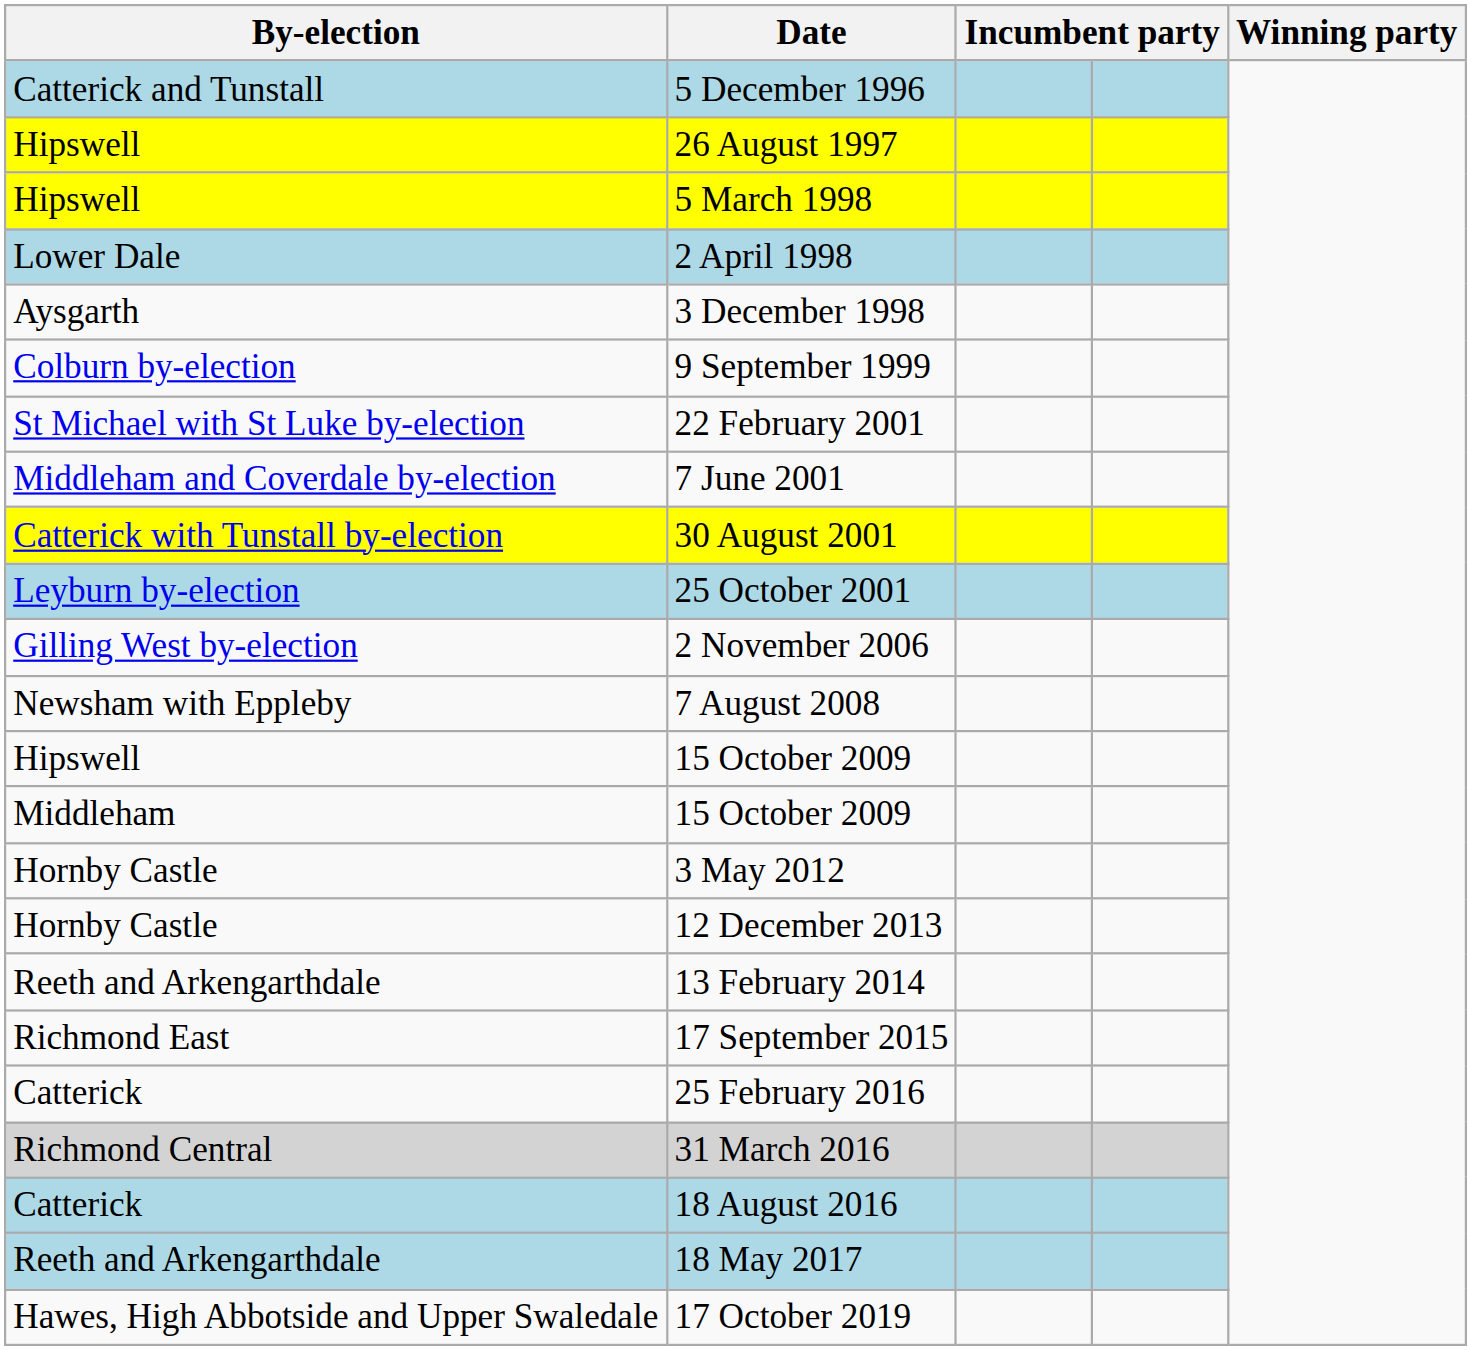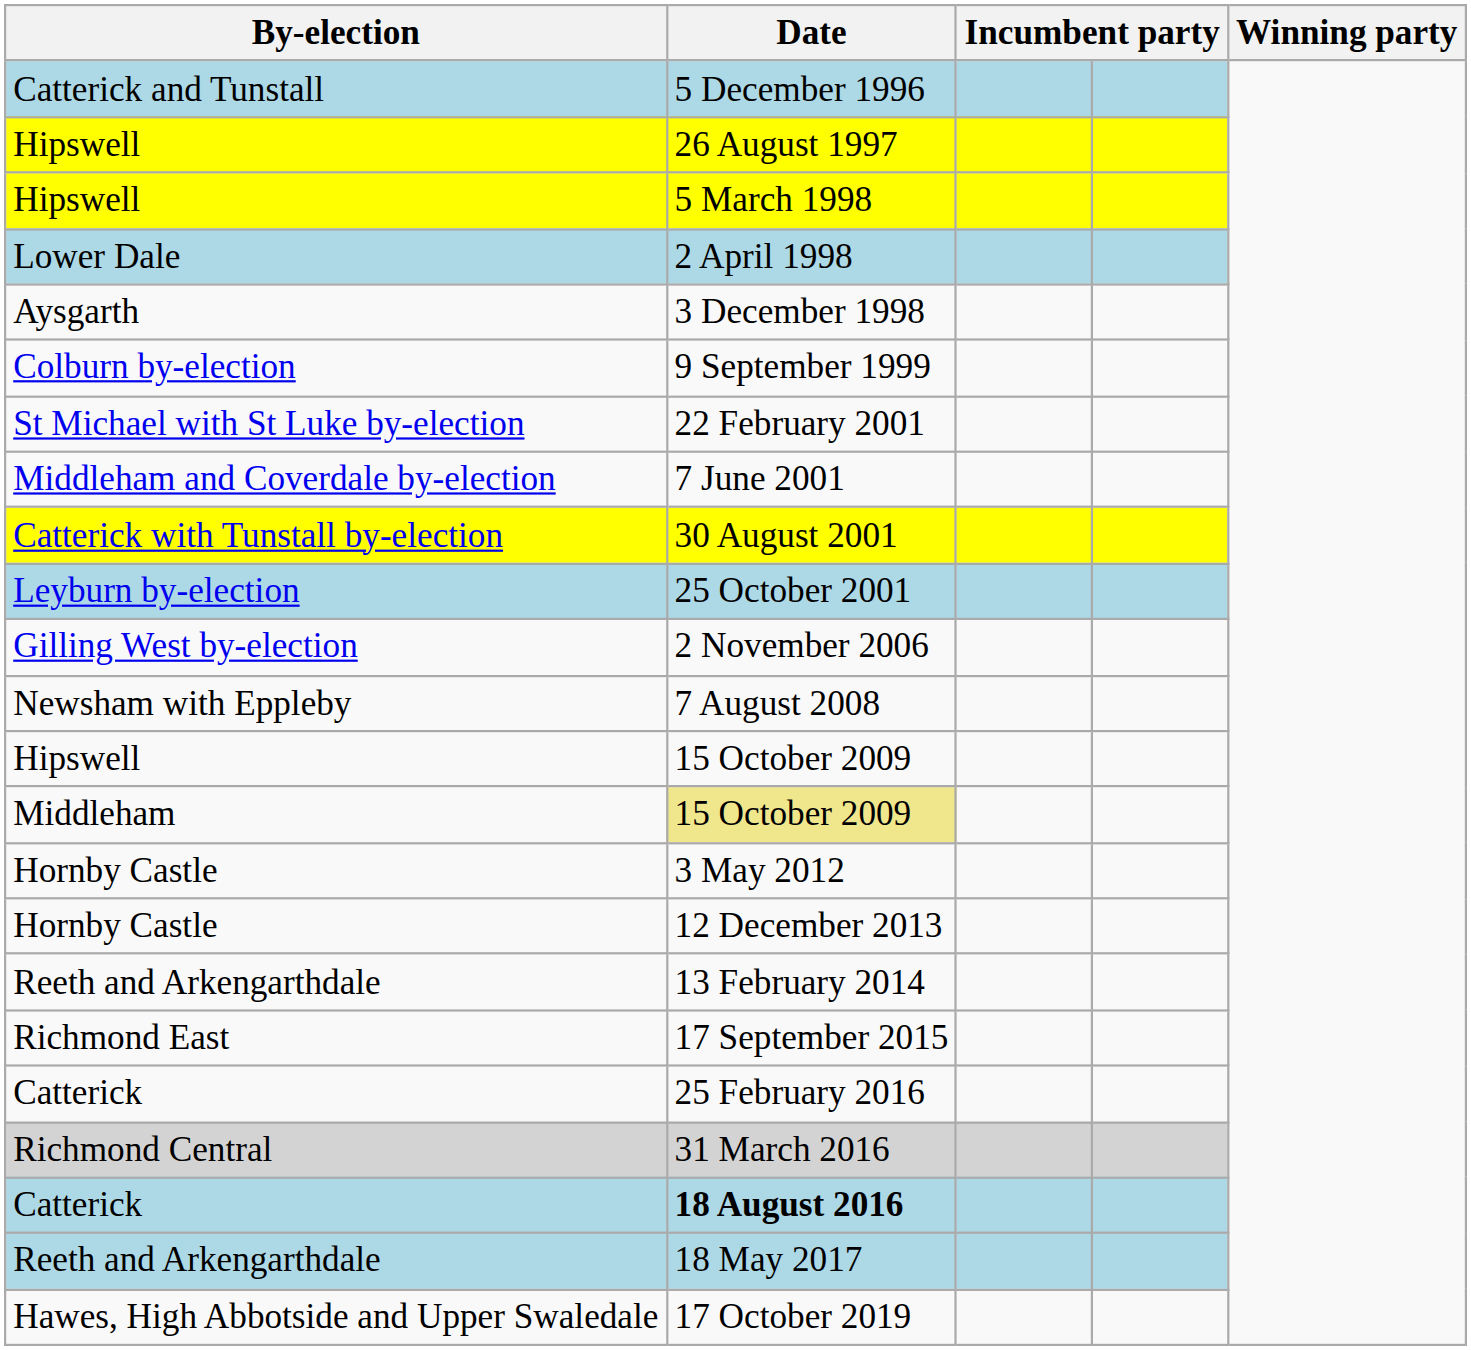(793, 813) no background -> (793, 813) khaki background
(786, 1204) normal -> (789, 1204) bold
